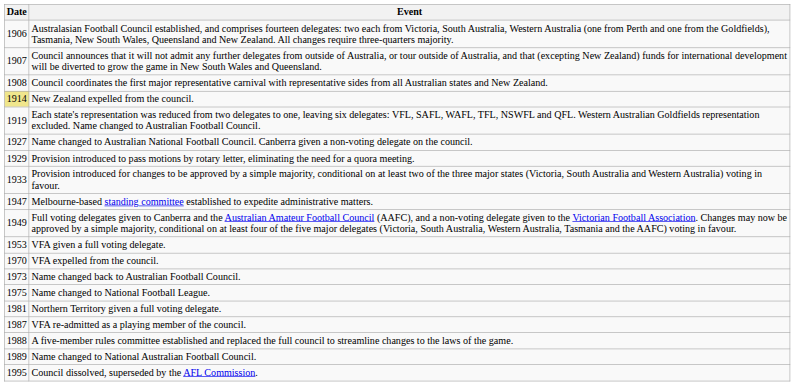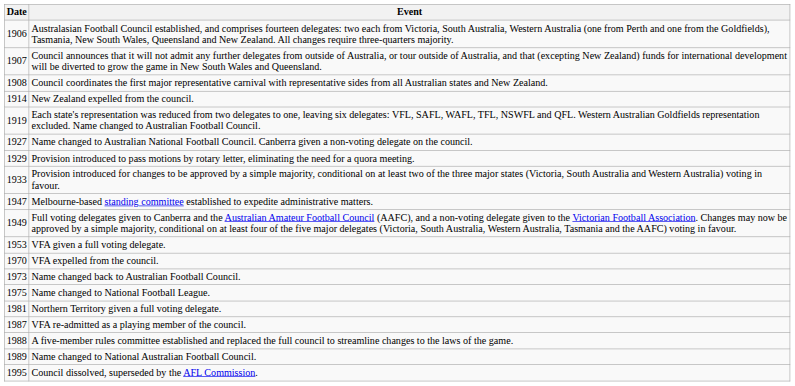(17, 99) khaki background -> (17, 99) no background
